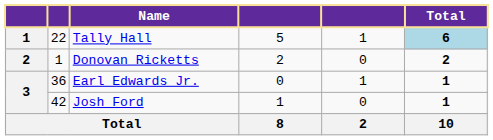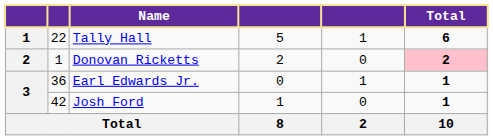(446, 39) lightblue background -> (446, 39) no background
(446, 60) no background -> (446, 60) pink background
